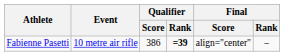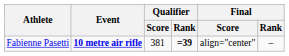(106, 44) normal -> (108, 44) bold
(153, 44) 386 -> (158, 44) 381
